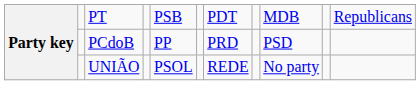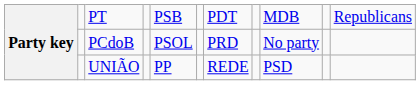(163, 42) PP -> (173, 42) PSOL
(278, 42) PSD -> (291, 42) No party
(173, 67) PSOL -> (163, 67) PP
(291, 67) No party -> (278, 67) PSD
